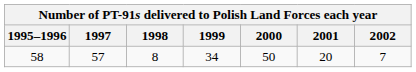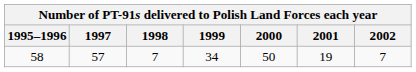(155, 56) 8 -> (155, 56) 7
(326, 56) 20 -> (326, 56) 19
